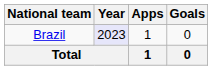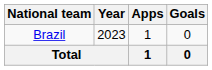(111, 34) lavender background -> (111, 34) no background
